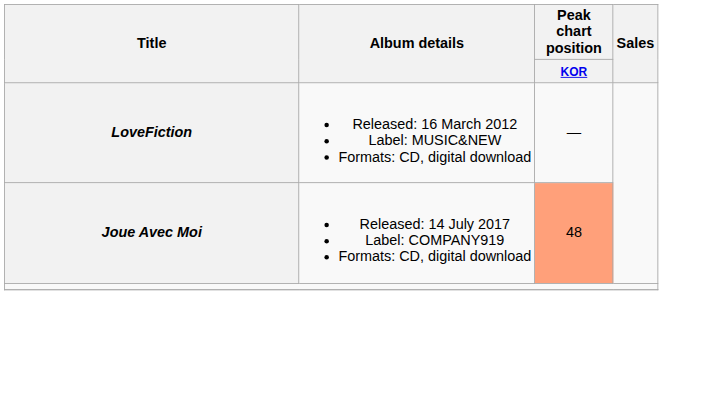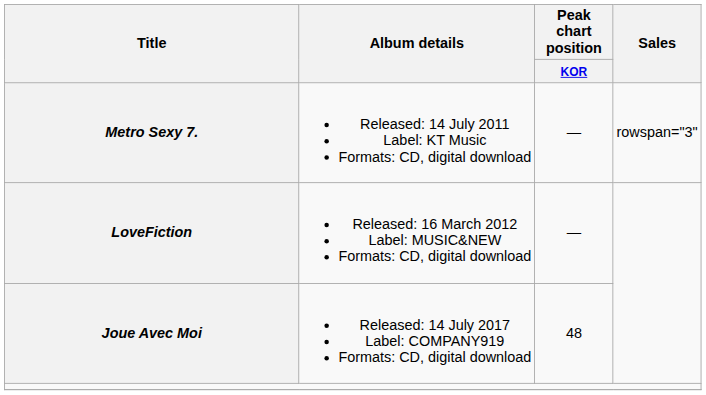+ row: (152, 132)
(574, 232) lightsalmon background -> (574, 333) no background
